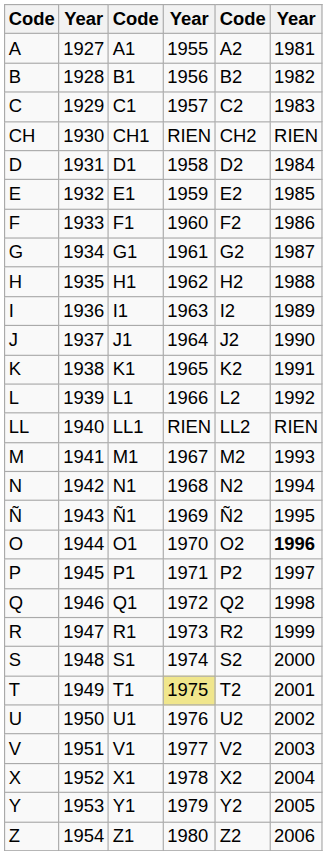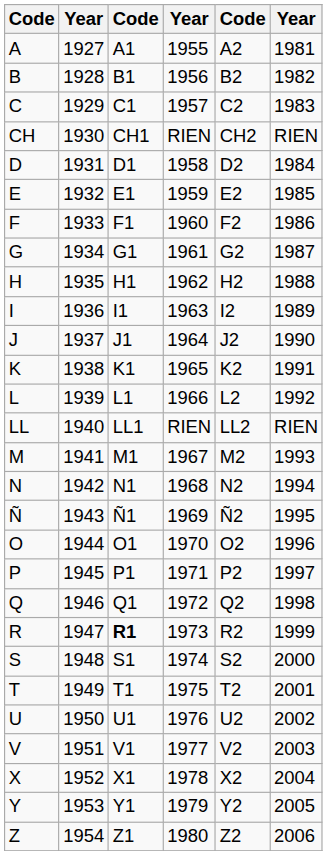(295, 544) bold -> (295, 544) normal
(124, 631) normal -> (124, 631) bold
(188, 690) khaki background -> (188, 690) no background
